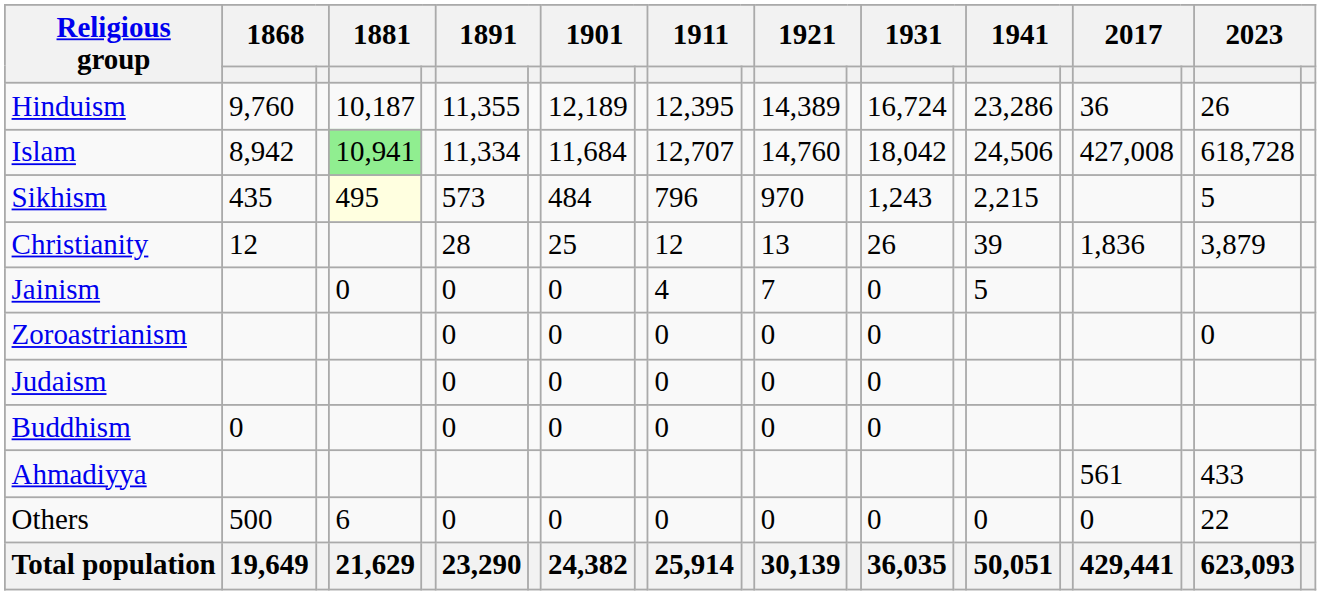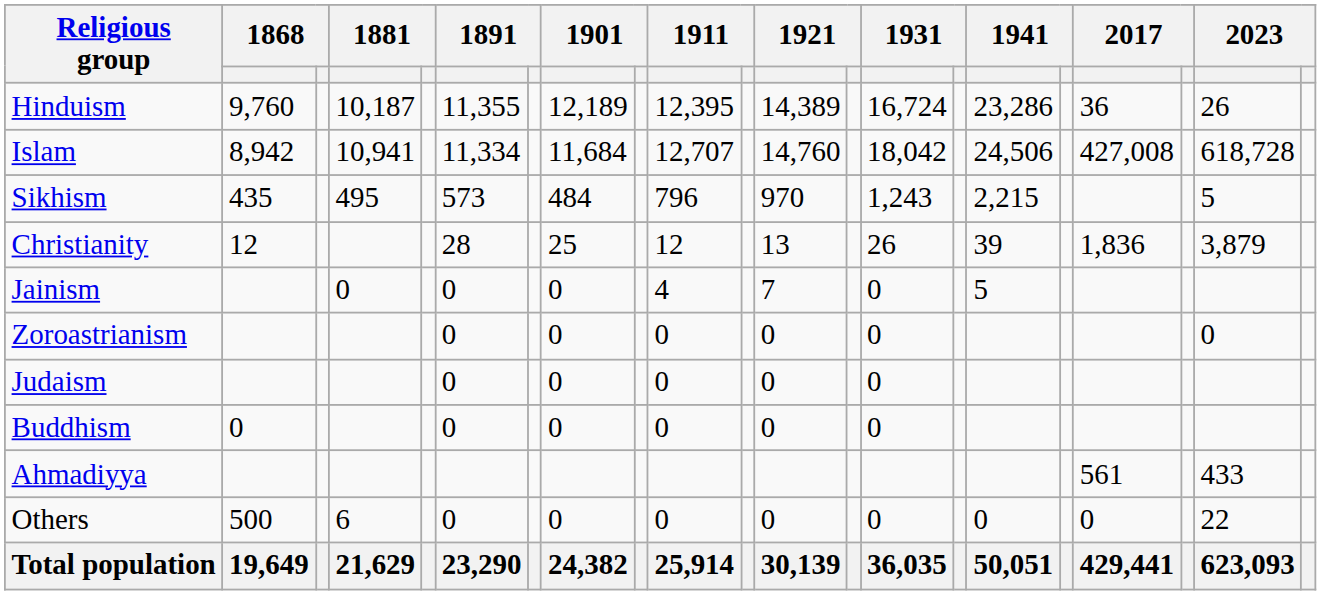(375, 151) lightgreen background -> (375, 151) no background
(357, 197) lightyellow background -> (357, 197) no background
